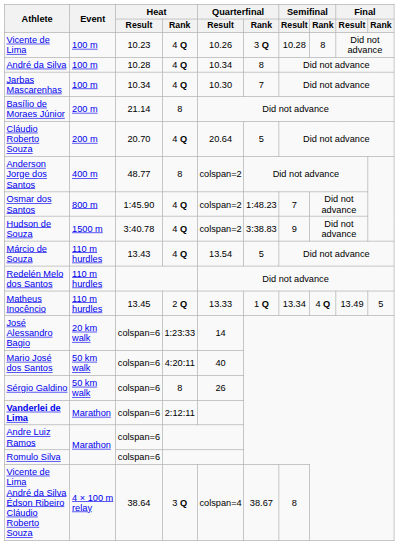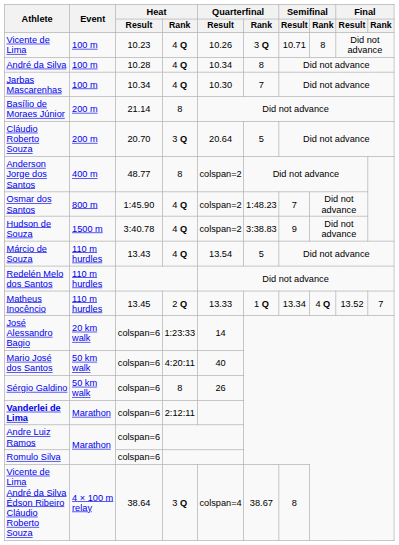(294, 45) 10.28 -> (294, 45) 10.71
(180, 139) 4 Q -> (180, 139) 3 Q
(352, 304) 13.49 -> (352, 304) 13.52
(381, 304) 5 -> (381, 304) 7
